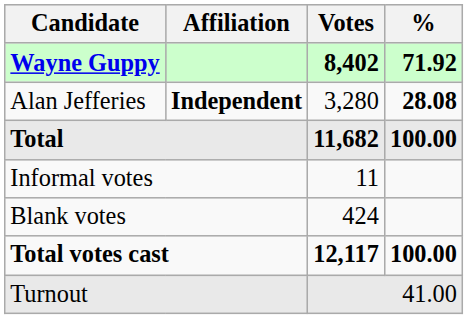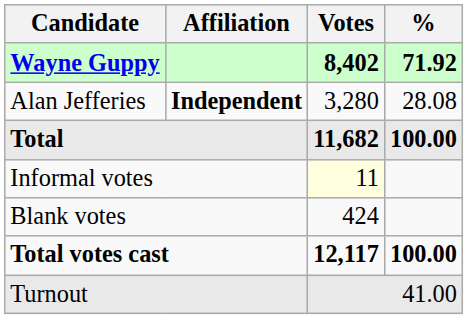(430, 100) bold -> (430, 100) normal
(367, 178) no background -> (367, 178) lightyellow background
